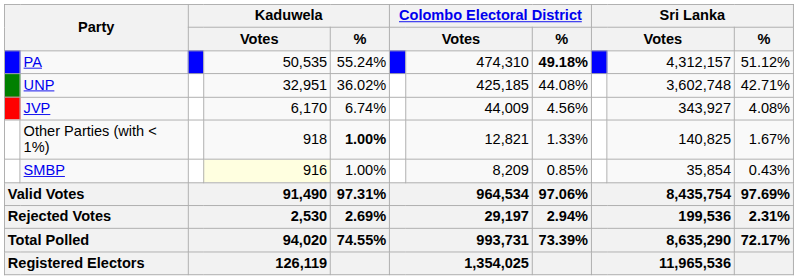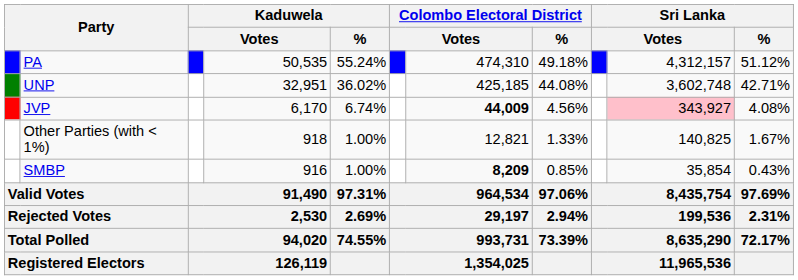(563, 62) bold -> (563, 62) normal
(507, 108) normal -> (507, 108) bold
(705, 108) no background -> (705, 108) pink background
(366, 139) bold -> (366, 139) normal
(315, 170) lightyellow background -> (315, 170) no background
(511, 170) normal -> (511, 170) bold
